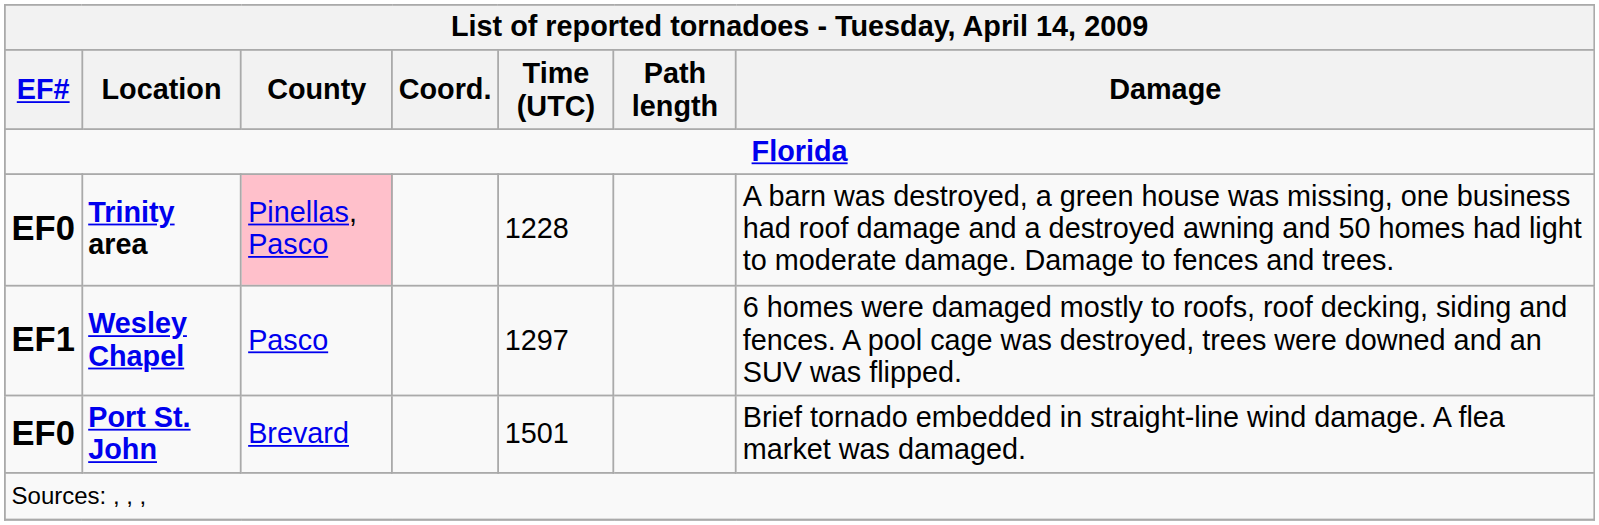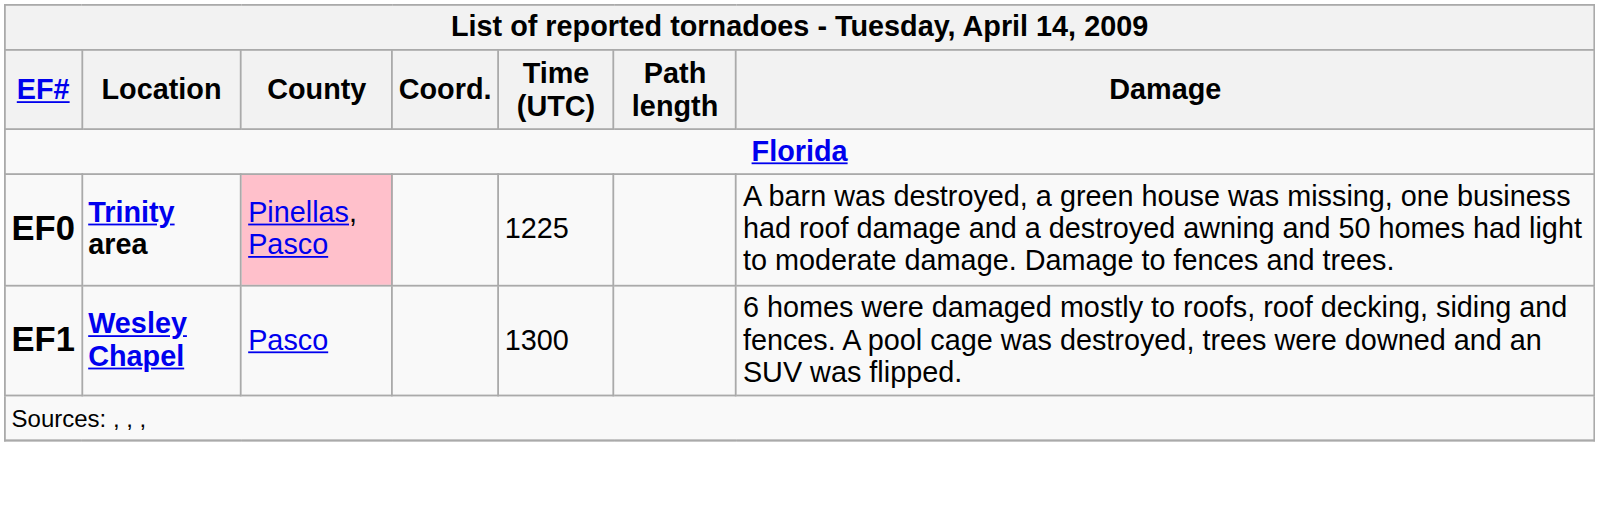(537, 229) 1228 -> (537, 229) 1225
(537, 339) 1297 -> (537, 339) 1300
- row: (139, 433)
